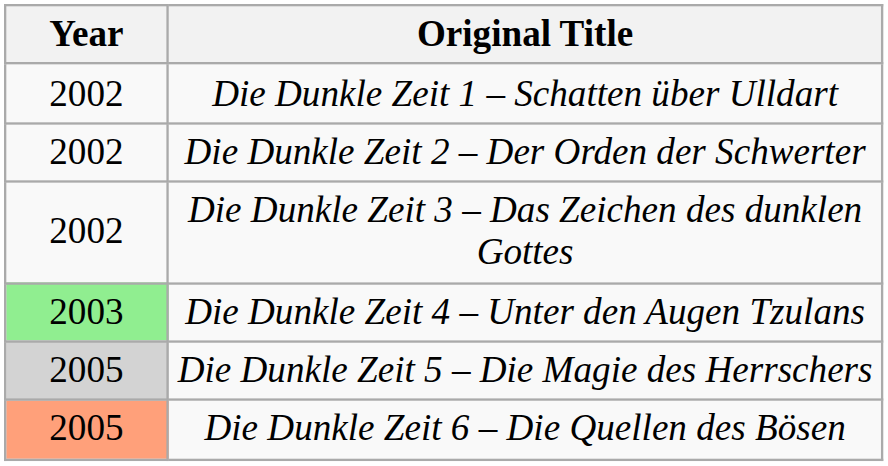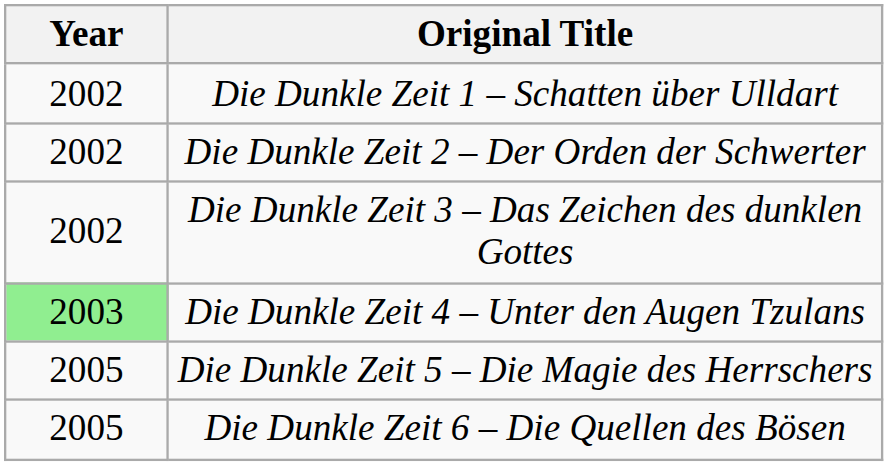(86, 370) lightgrey background -> (86, 370) no background
(86, 428) lightsalmon background -> (86, 428) no background
